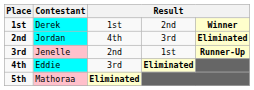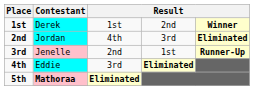(55, 79) normal -> (55, 79) bold
